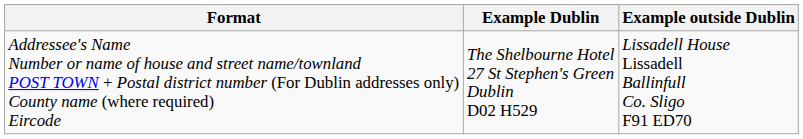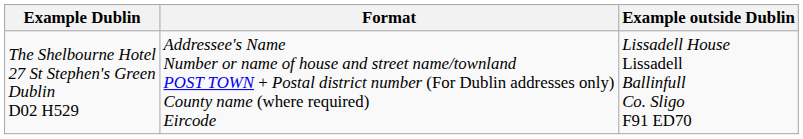columns swapped: (234, 17) <-> (541, 17)
